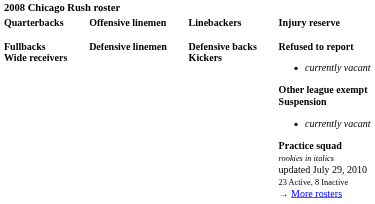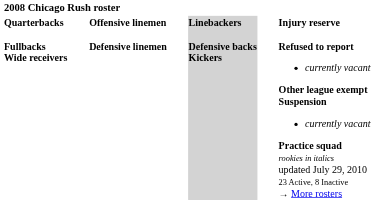(223, 40) no background -> (223, 40) lightgrey background
